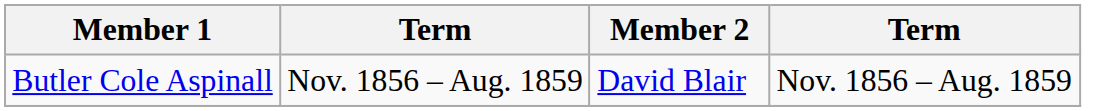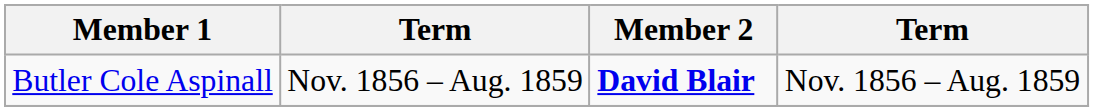(680, 79) normal -> (684, 79) bold
